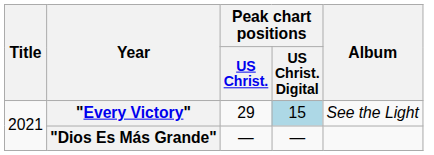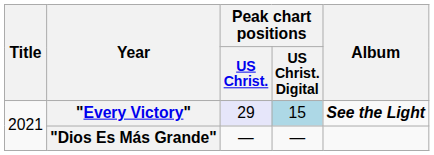(246, 113) no background -> (246, 113) lavender background
(373, 113) normal -> (376, 113) bold
